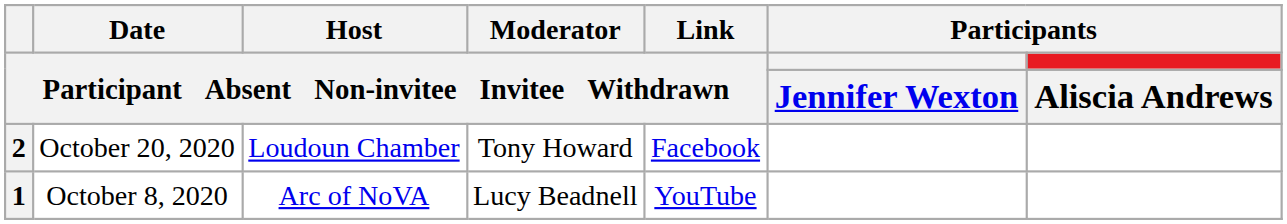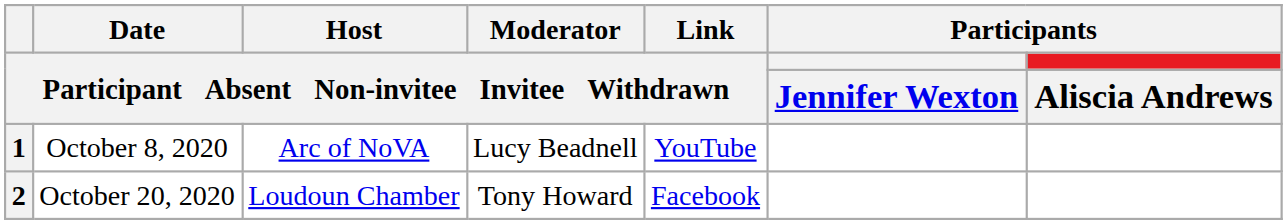rows swapped: (19, 195) <-> (19, 147)
